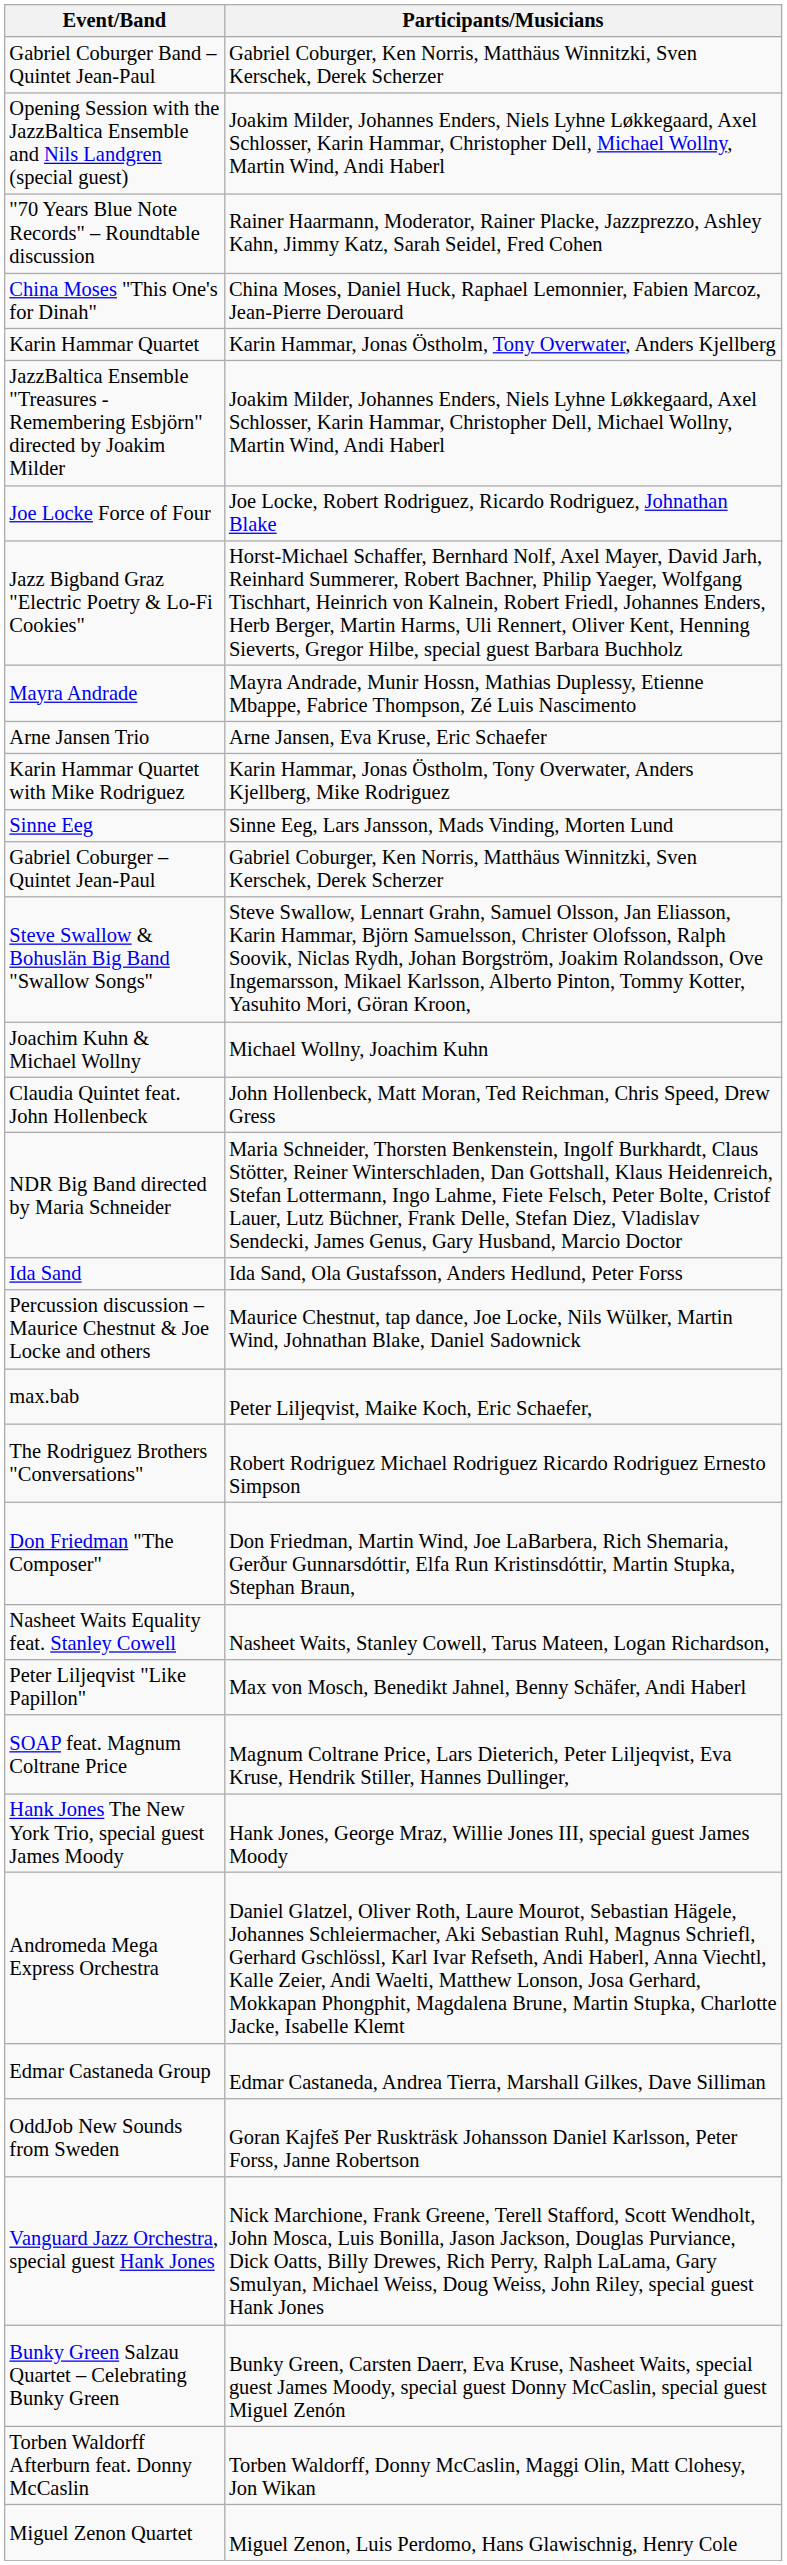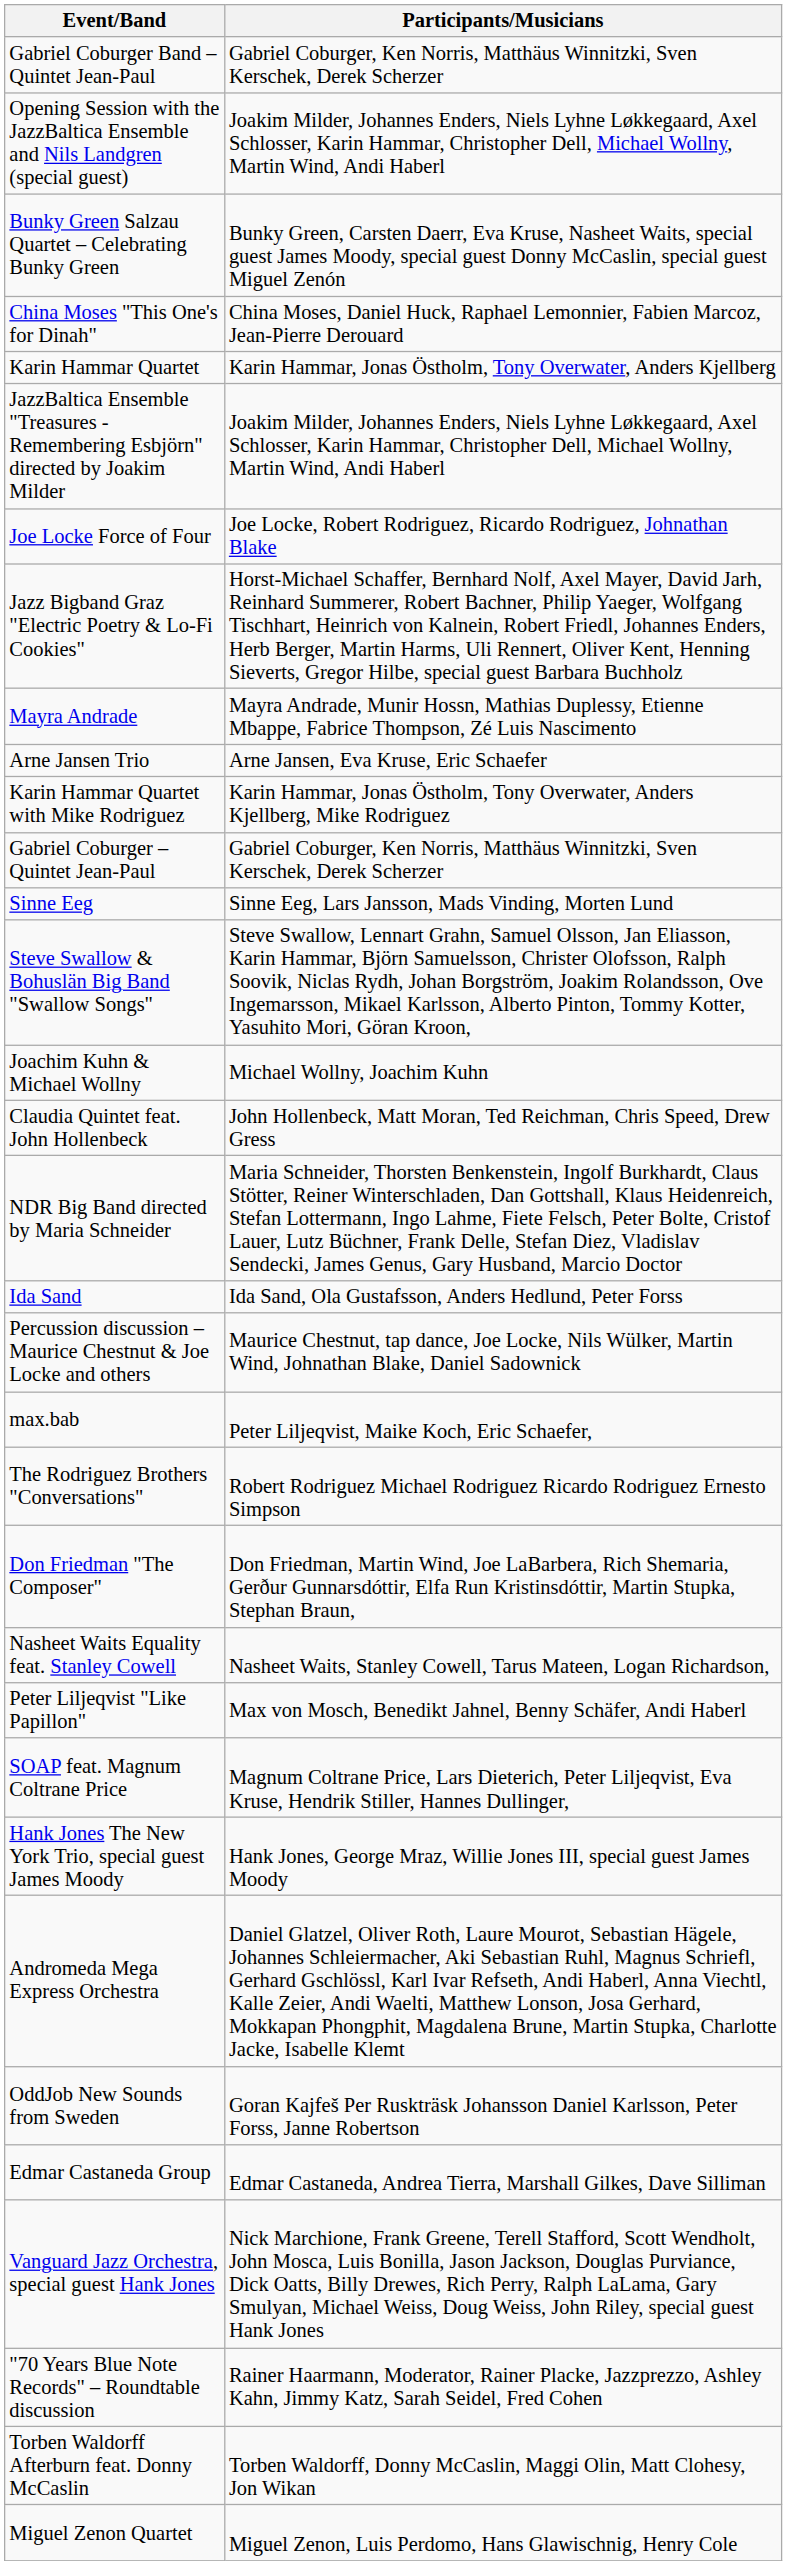rows swapped: (105, 233) <-> (98, 2375)
rows swapped: (51, 825) <-> (89, 869)
rows swapped: (110, 2070) <-> (96, 2137)
